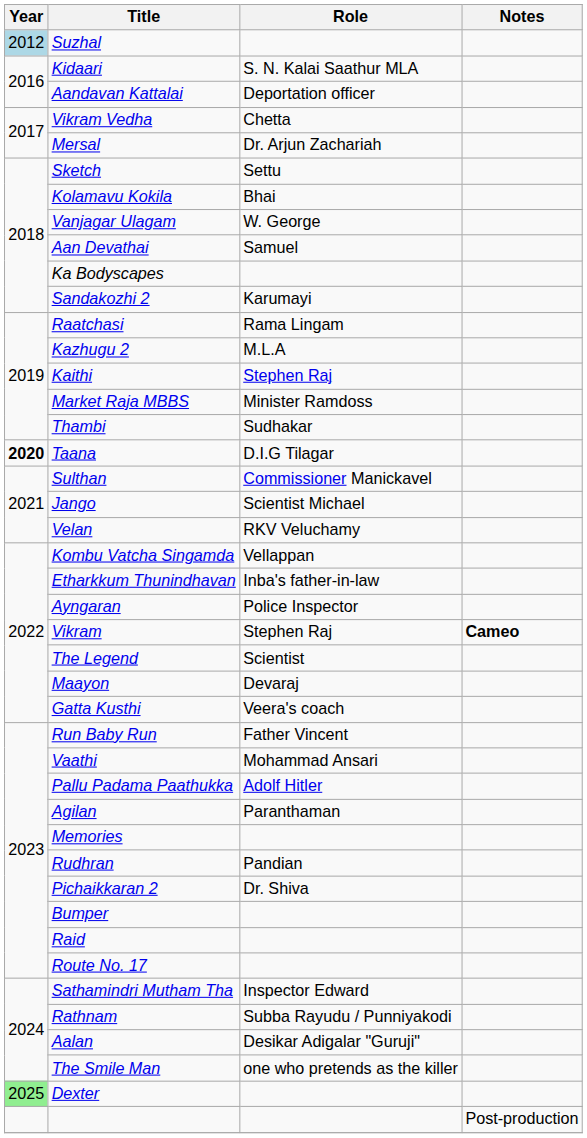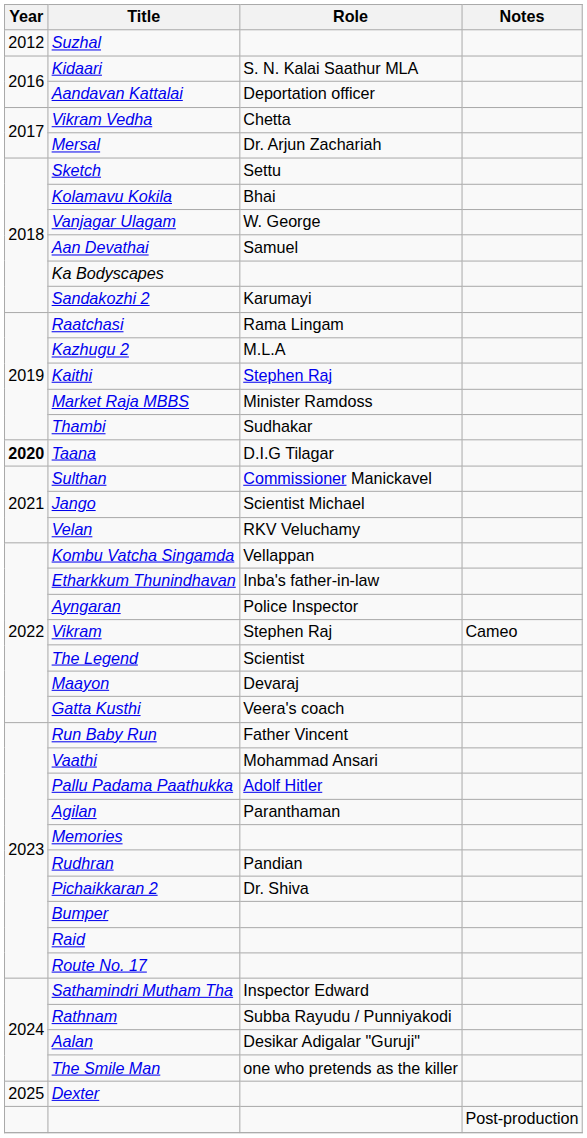(26, 42) lightblue background -> (26, 42) no background
(492, 632) bold -> (491, 632) normal
(26, 1093) lightgreen background -> (26, 1093) no background
